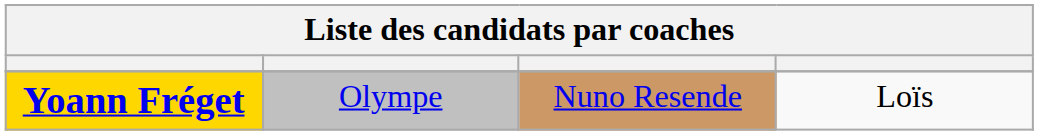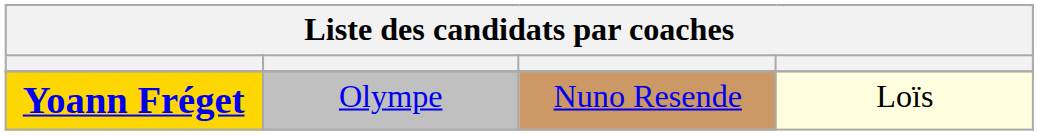(905, 95) no background -> (905, 95) lightyellow background
